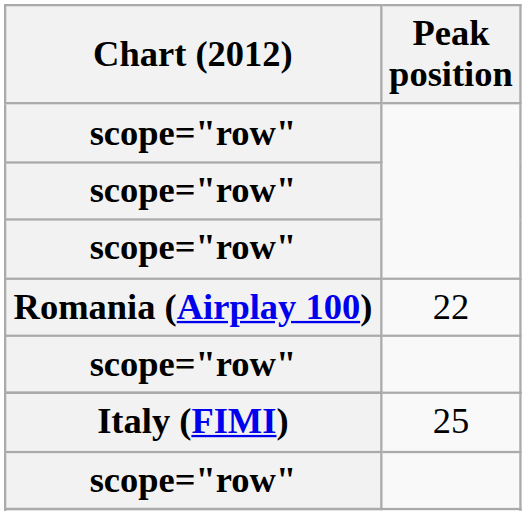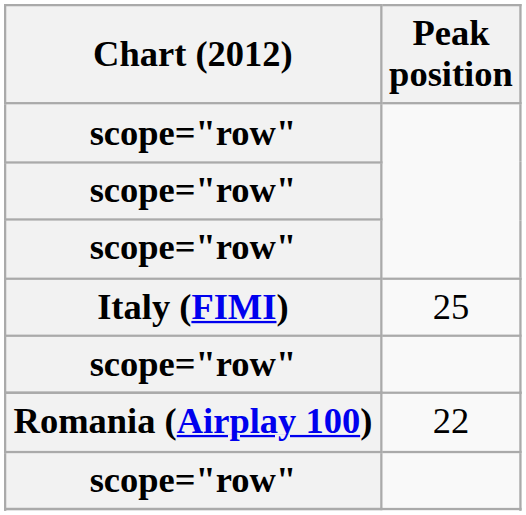rows swapped: (193, 421) <-> (193, 305)
